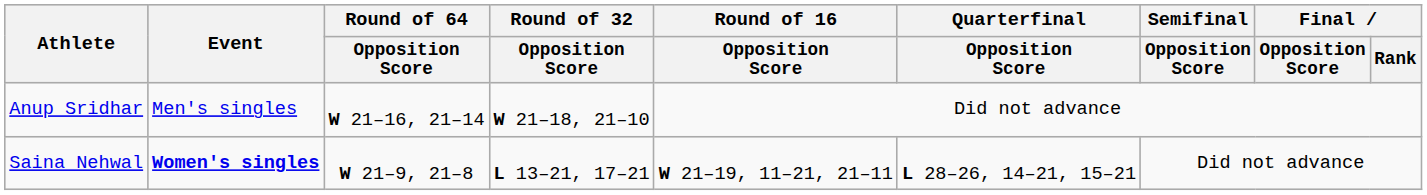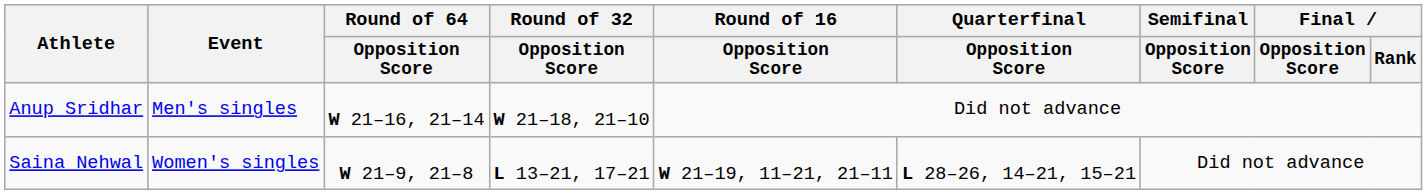(236, 163) bold -> (236, 163) normal
